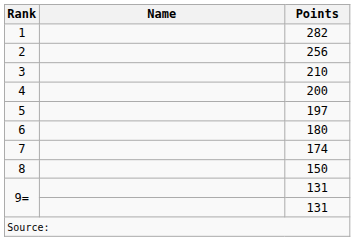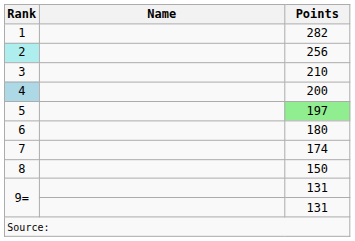(22, 53) no background -> (22, 53) paleturquoise background
(22, 92) no background -> (22, 92) lightblue background
(317, 111) no background -> (317, 111) lightgreen background
